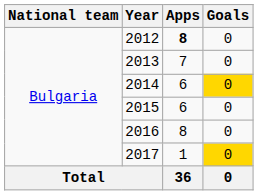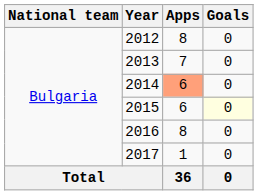(183, 39) bold -> (183, 39) normal
(183, 85) no background -> (183, 85) lightsalmon background
(228, 85) gold background -> (228, 85) no background
(228, 108) no background -> (228, 108) lightyellow background
(228, 155) gold background -> (228, 155) no background
